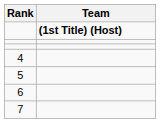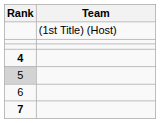(80, 31) bold -> (78, 31) normal
(20, 58) normal -> (20, 58) bold
(20, 76) no background -> (20, 76) lightgrey background
(20, 110) normal -> (20, 110) bold
